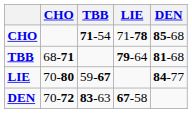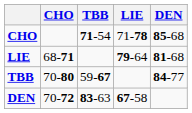(21, 56) TBB -> (19, 56) LIE
(19, 77) LIE -> (21, 77) TBB
